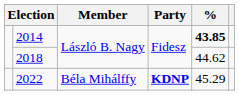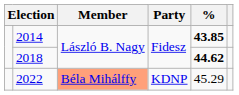(210, 57) normal -> (209, 57) bold
(99, 79) no background -> (99, 79) lightsalmon background
(170, 79) bold -> (169, 79) normal
